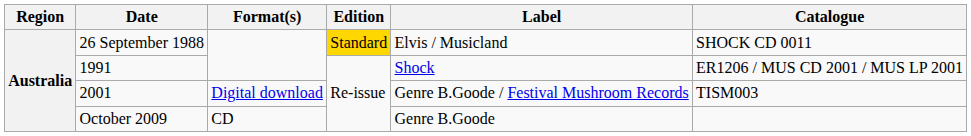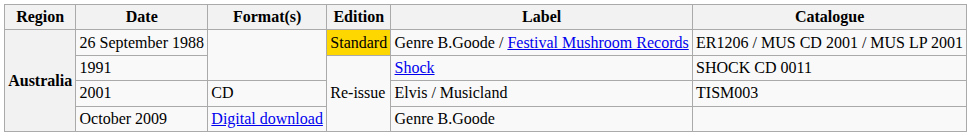(451, 42) Elvis / Musicland -> (542, 42) Genre B.Goode / Festival Mushroom Records
(754, 42) SHOCK CD 0011 -> (830, 42) ER1206 / MUS CD 2001 / MUS LP 2001
(830, 67) ER1206 / MUS CD 2001 / MUS LP 2001 -> (754, 67) SHOCK CD 0011
(267, 93) Digital download -> (222, 93) CD
(542, 93) Genre B.Goode / Festival Mushroom Records -> (451, 93) Elvis / Musicland
(222, 118) CD -> (267, 118) Digital download
